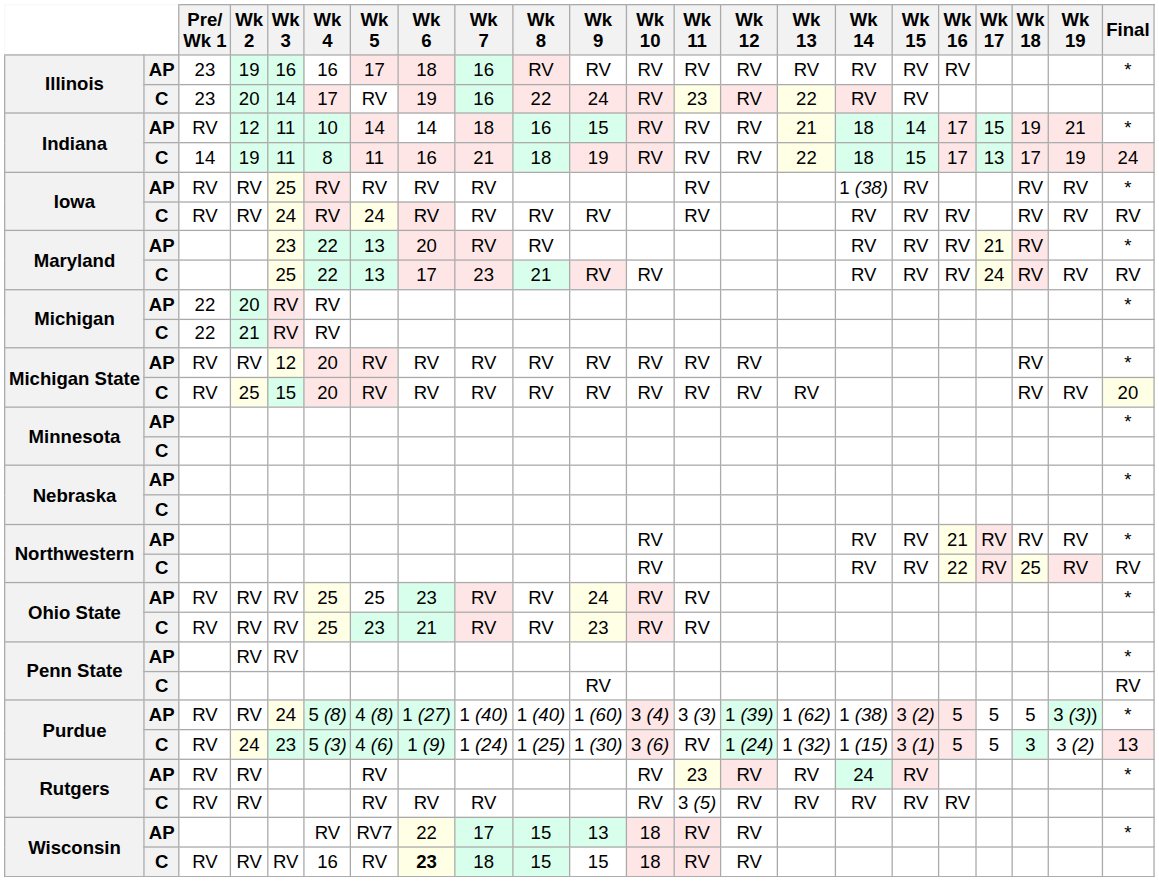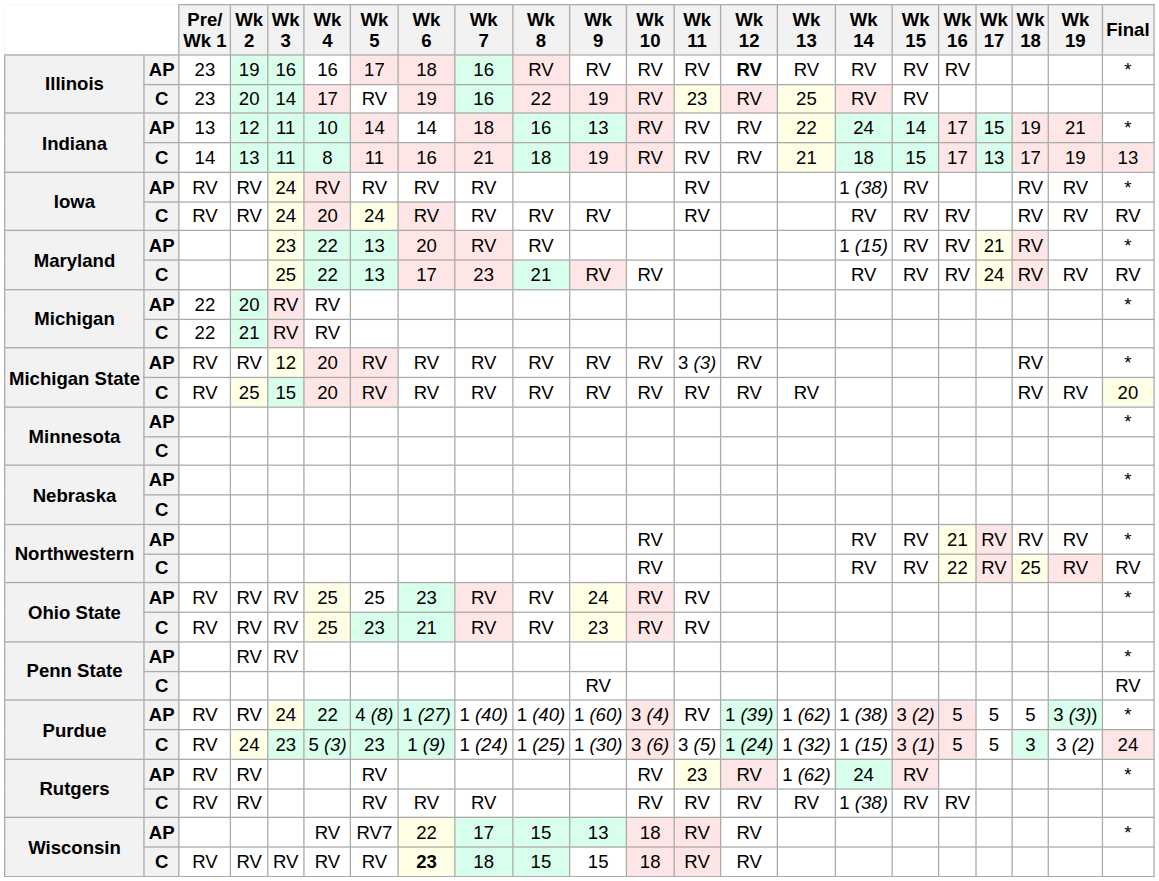(749, 70) normal -> (749, 70) bold
(598, 99) 24 -> (598, 99) 19
(806, 99) 22 -> (806, 99) 25
(205, 128) RV -> (205, 128) 13
(598, 128) 15 -> (598, 128) 13
(806, 128) 21 -> (806, 128) 22
(864, 128) 18 -> (864, 128) 24
(249, 158) 19 -> (249, 158) 13
(806, 158) 22 -> (806, 158) 21
(1128, 158) 24 -> (1128, 158) 13
(286, 187) 25 -> (286, 187) 24
(327, 216) RV -> (327, 216) 20
(864, 246) RV -> (864, 246) 1 (15)
(697, 363) RV -> (697, 363) 3 (3)
(327, 715) 5 (8) -> (327, 715) 22
(697, 715) 3 (3) -> (697, 715) RV
(374, 745) 4 (6) -> (374, 745) 23
(697, 745) RV -> (697, 745) 3 (5)
(1128, 745) 13 -> (1128, 745) 24
(806, 774) RV -> (806, 774) 1 (62)
(697, 803) 3 (5) -> (697, 803) RV
(864, 803) RV -> (864, 803) 1 (38)
(327, 862) 16 -> (327, 862) RV
